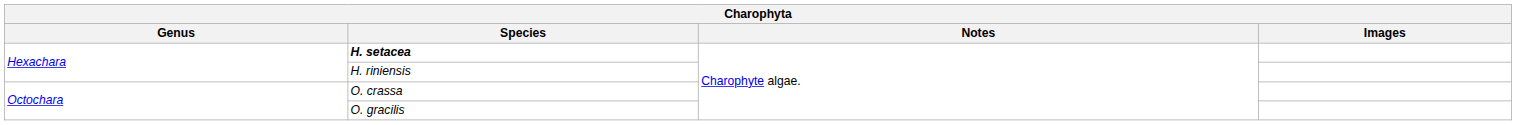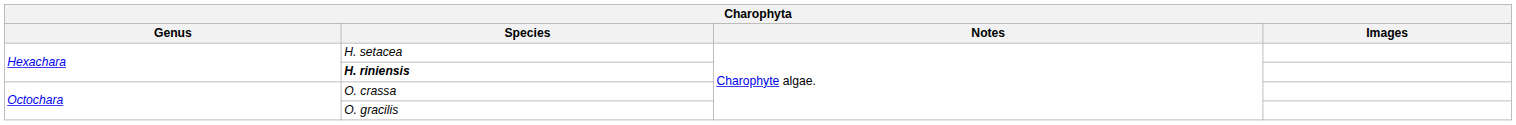(381, 52) bold -> (373, 52) normal
(381, 71) normal -> (377, 71) bold
